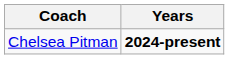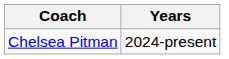(173, 41) bold -> (171, 41) normal
